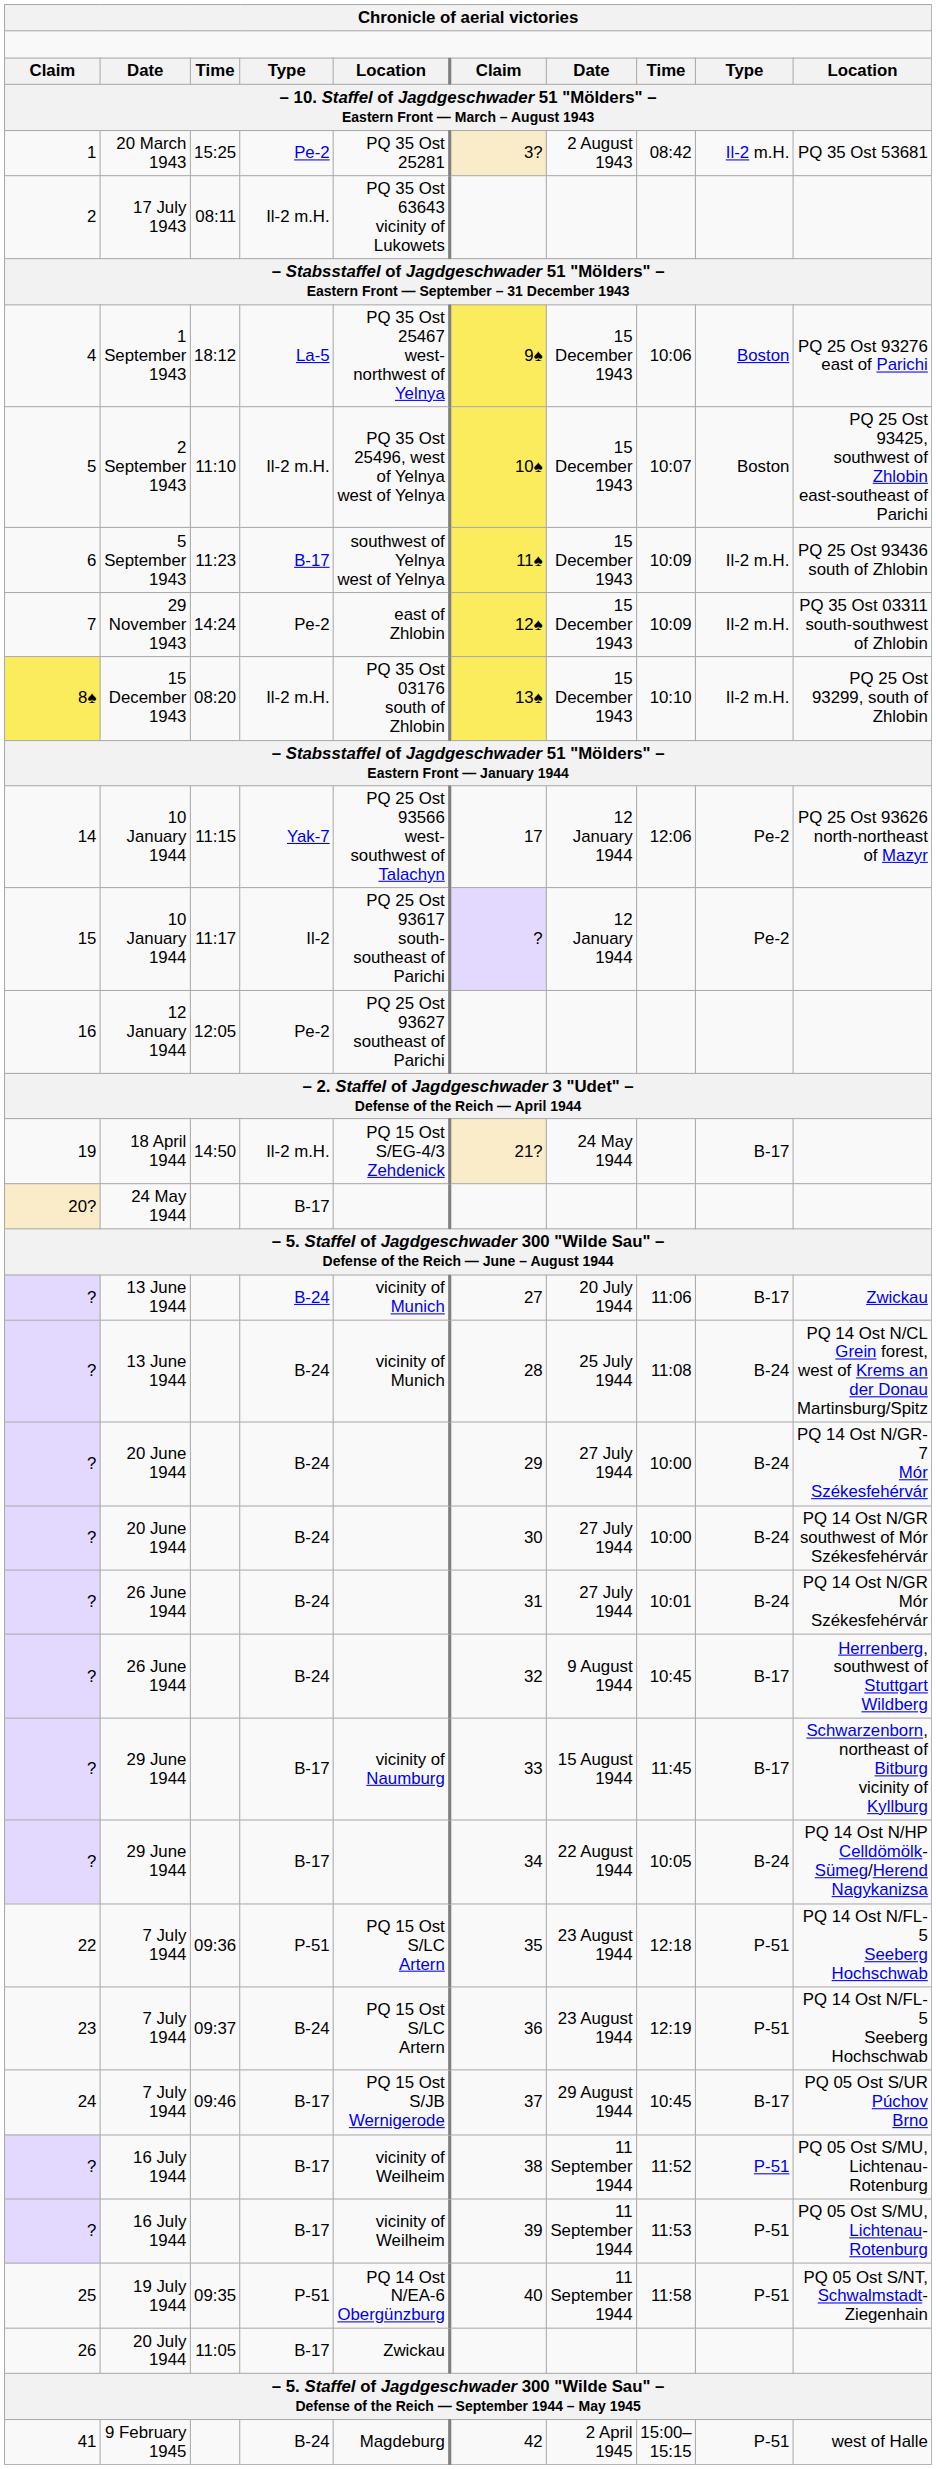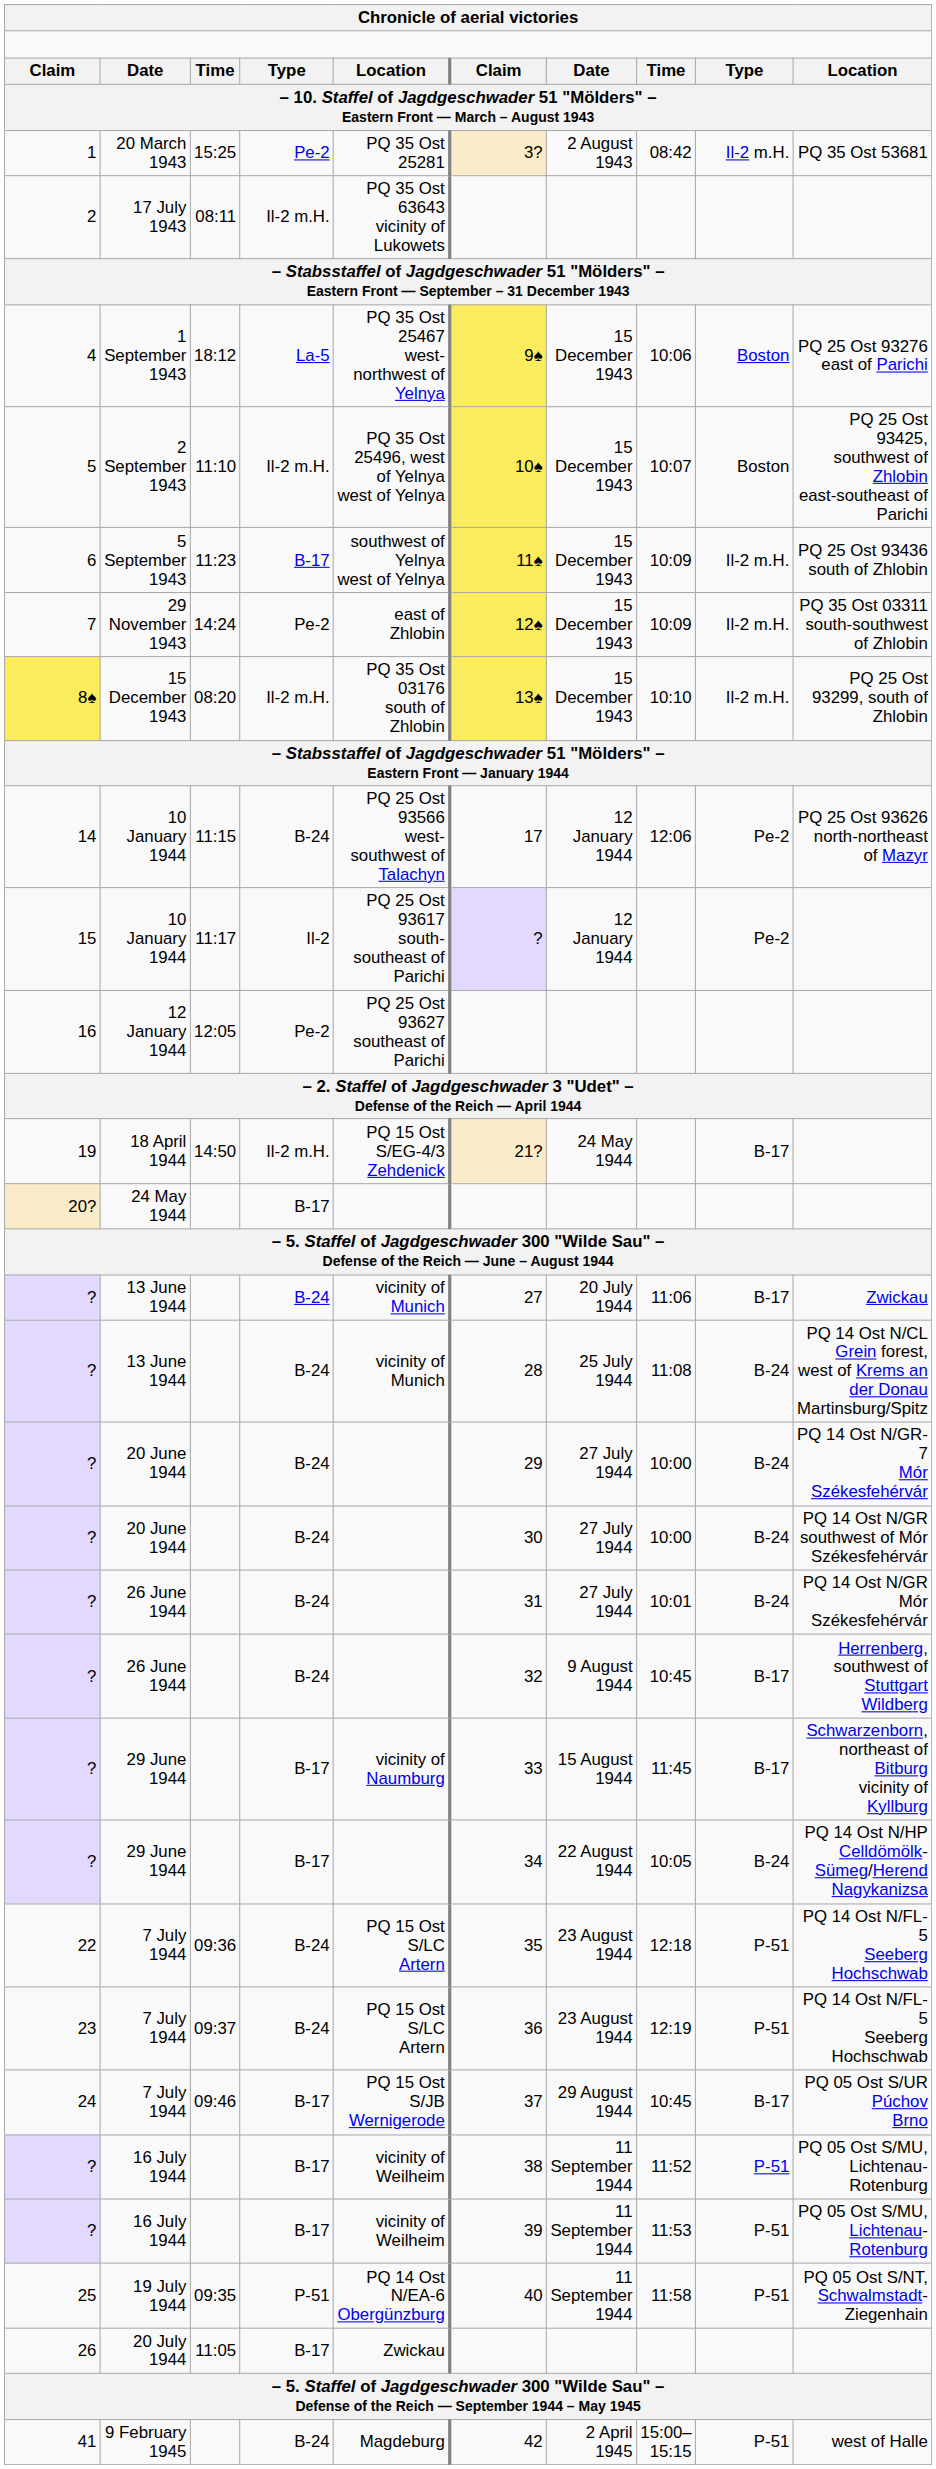(308, 836) Yak-7 -> (312, 836) B-24
(312, 1945) P-51 -> (312, 1945) B-24
